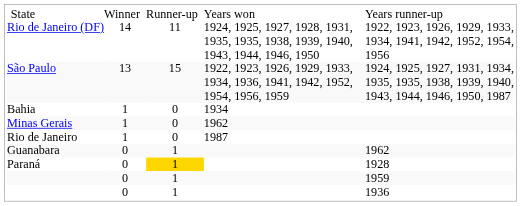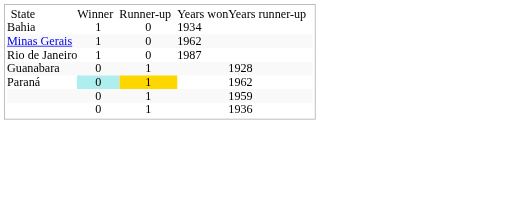- row: (56, 27)
- row: (32, 68)
(377, 150) 1962 -> (240, 68) 1928
(125, 164) no background -> (98, 82) paleturquoise background
(377, 164) 1928 -> (240, 82) 1962
